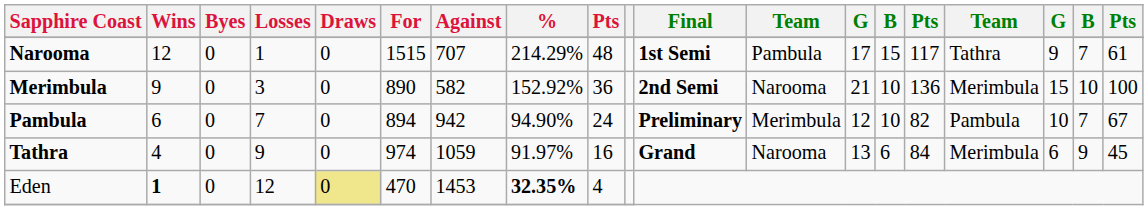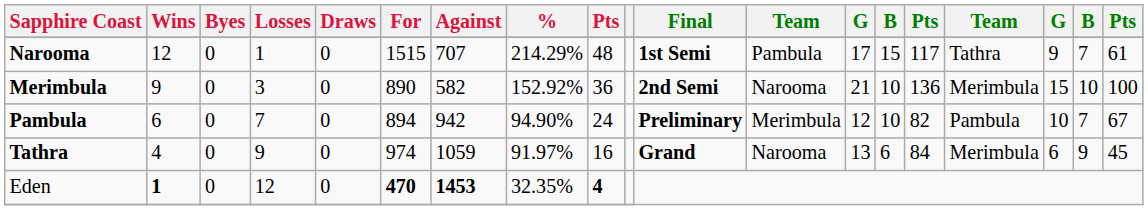(325, 186) khaki background -> (325, 186) no background
(401, 186) normal -> (401, 186) bold
(456, 186) normal -> (456, 186) bold
(544, 186) bold -> (542, 186) normal
(598, 186) normal -> (598, 186) bold
